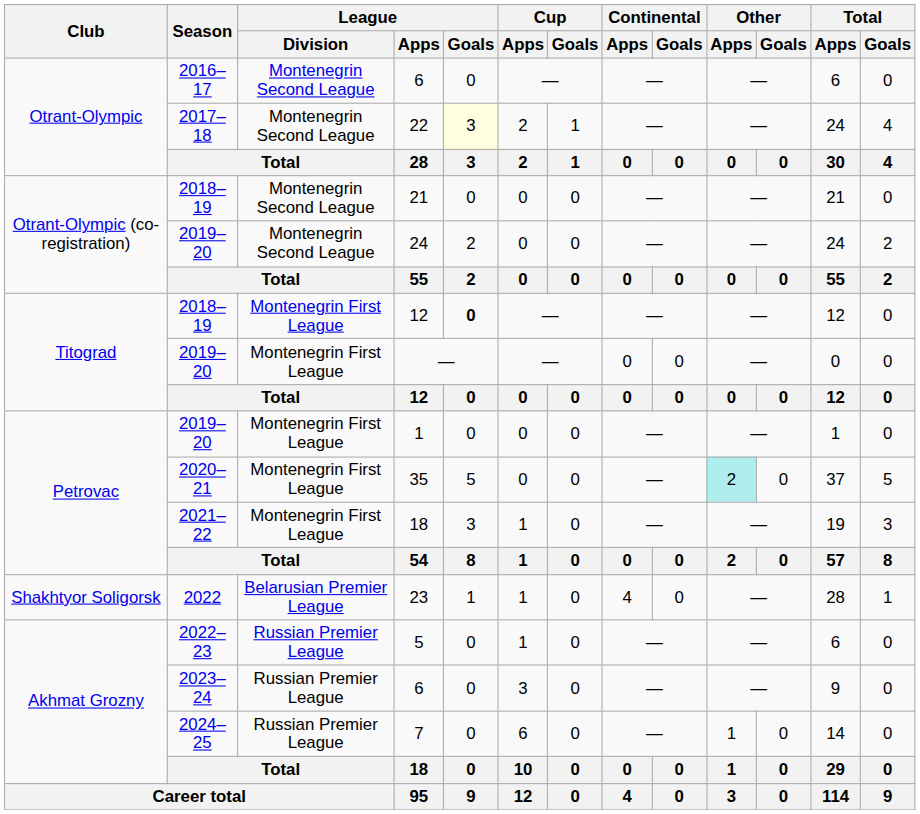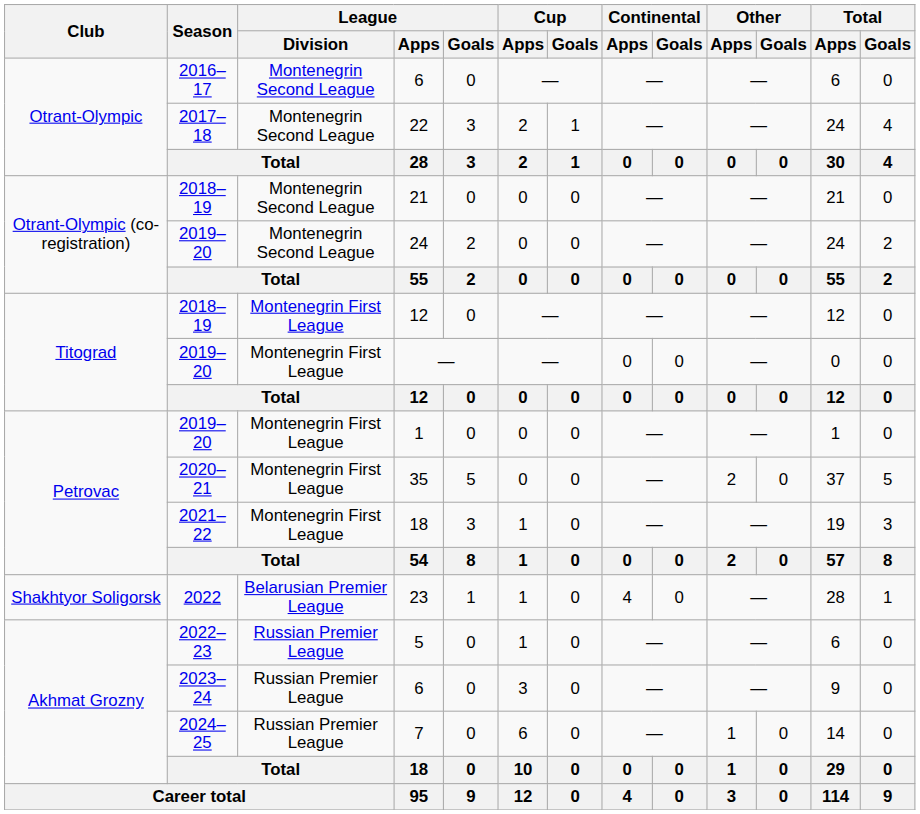(471, 126) lightyellow background -> (471, 126) no background
(471, 316) bold -> (471, 316) normal
(731, 479) paleturquoise background -> (731, 479) no background
